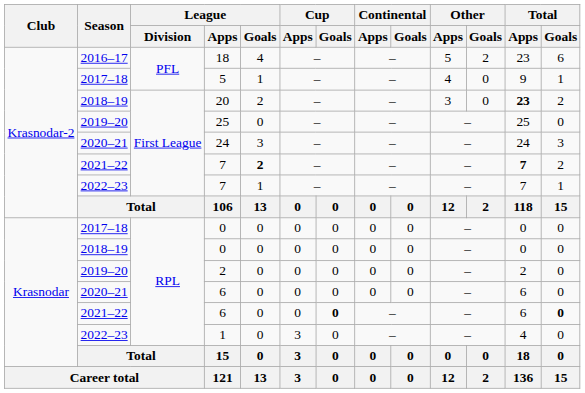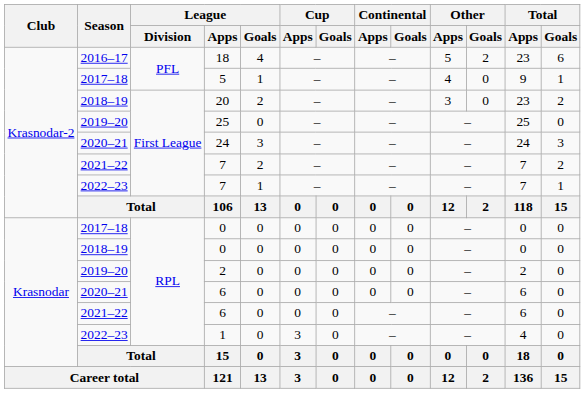(523, 100) bold -> (523, 100) normal
(260, 164) bold -> (260, 164) normal
(523, 164) bold -> (523, 164) normal
(335, 313) bold -> (335, 313) normal
(561, 313) bold -> (561, 313) normal
